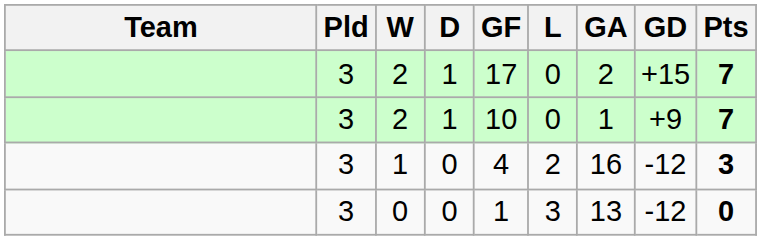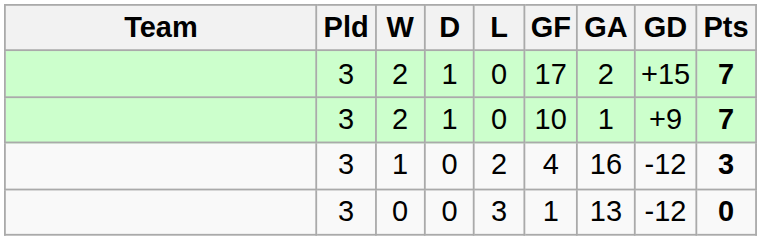columns swapped: (553, 27) <-> (501, 27)
